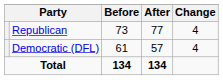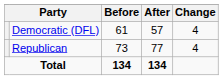rows swapped: (40, 30) <-> (56, 48)
